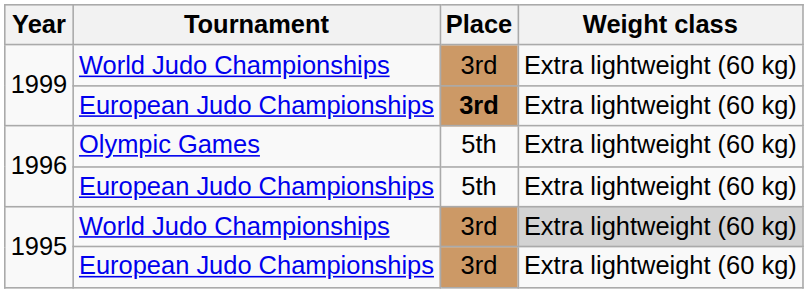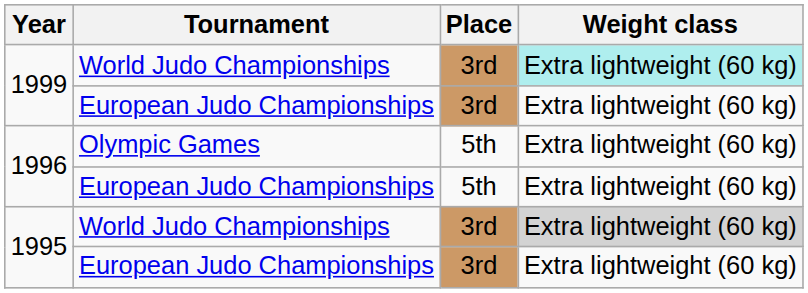(660, 65) no background -> (660, 65) paleturquoise background
(479, 105) bold -> (479, 105) normal
